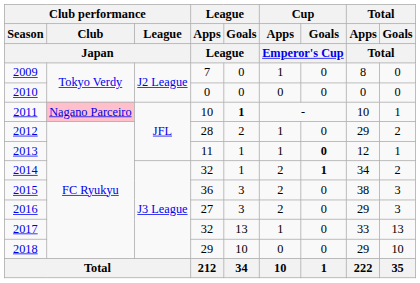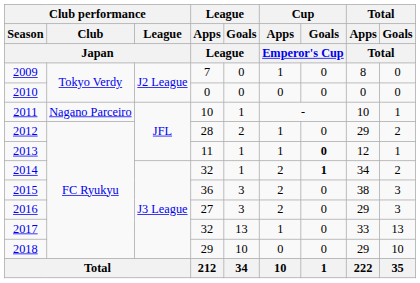(90, 111) pink background -> (90, 111) no background
(241, 111) bold -> (241, 111) normal
